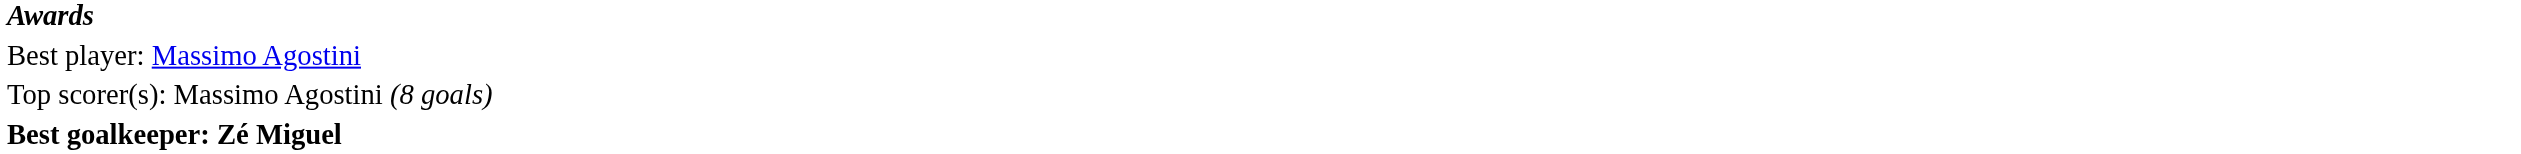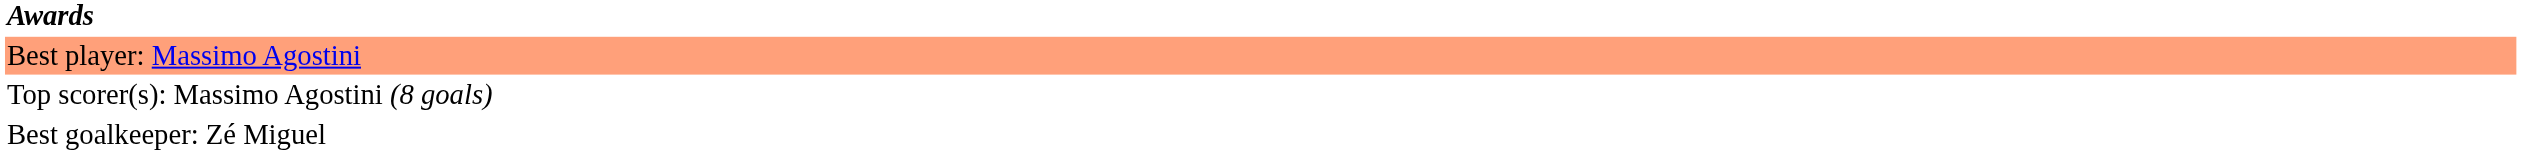(184, 55) no background -> (184, 55) lightsalmon background
(174, 134) bold -> (166, 134) normal
